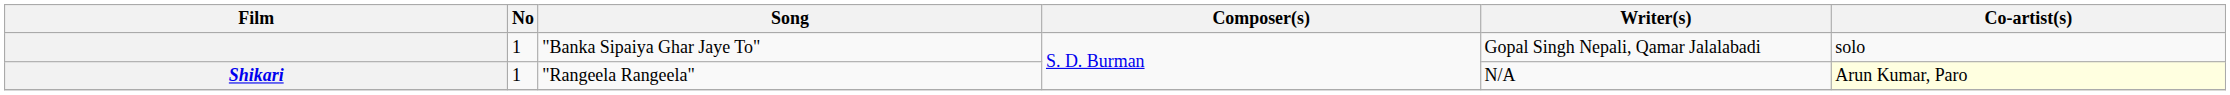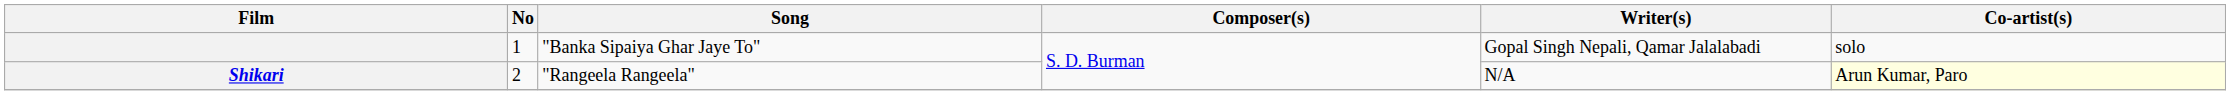(517, 75) 1 -> (517, 75) 2
